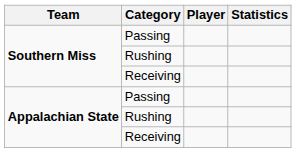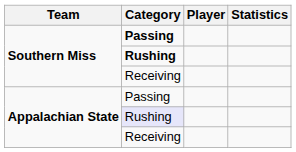(147, 35) normal -> (149, 35) bold
(148, 56) normal -> (150, 56) bold
(148, 116) no background -> (148, 116) lavender background
